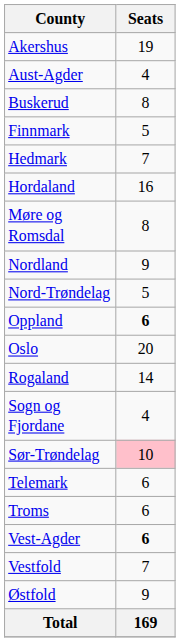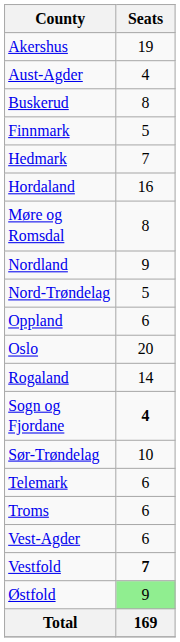(146, 321) bold -> (146, 321) normal
(146, 415) normal -> (146, 415) bold
(146, 454) pink background -> (146, 454) no background
(146, 538) bold -> (146, 538) normal
(146, 566) normal -> (146, 566) bold
(146, 595) no background -> (146, 595) lightgreen background
